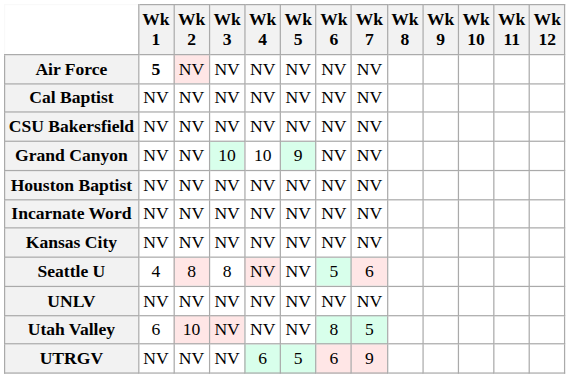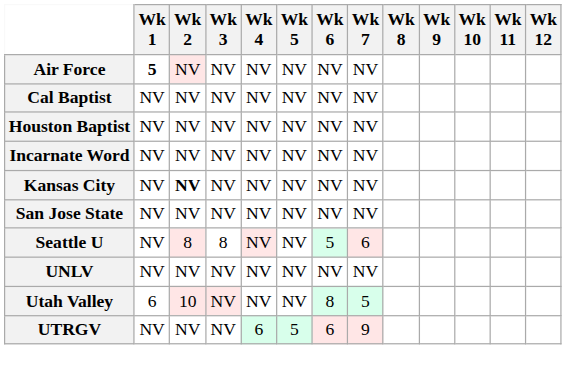- row: (71, 127)
- row: (71, 156)
(192, 242) normal -> (188, 184) bold
+ row: (69, 213)
(156, 271) 4 -> (152, 242) NV
